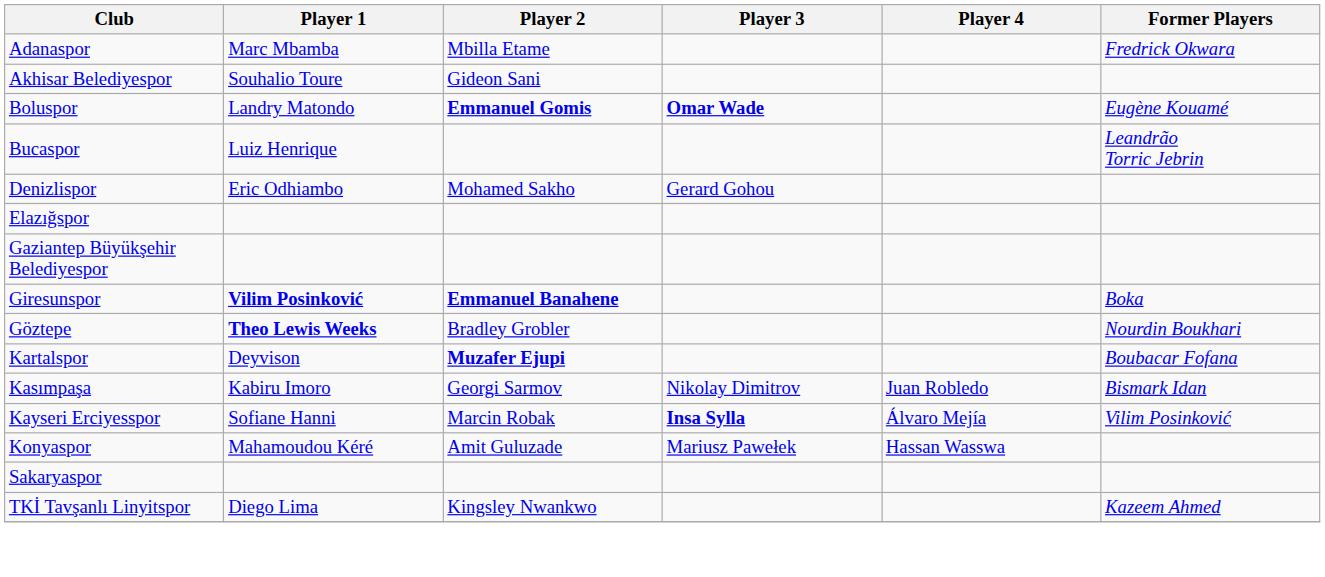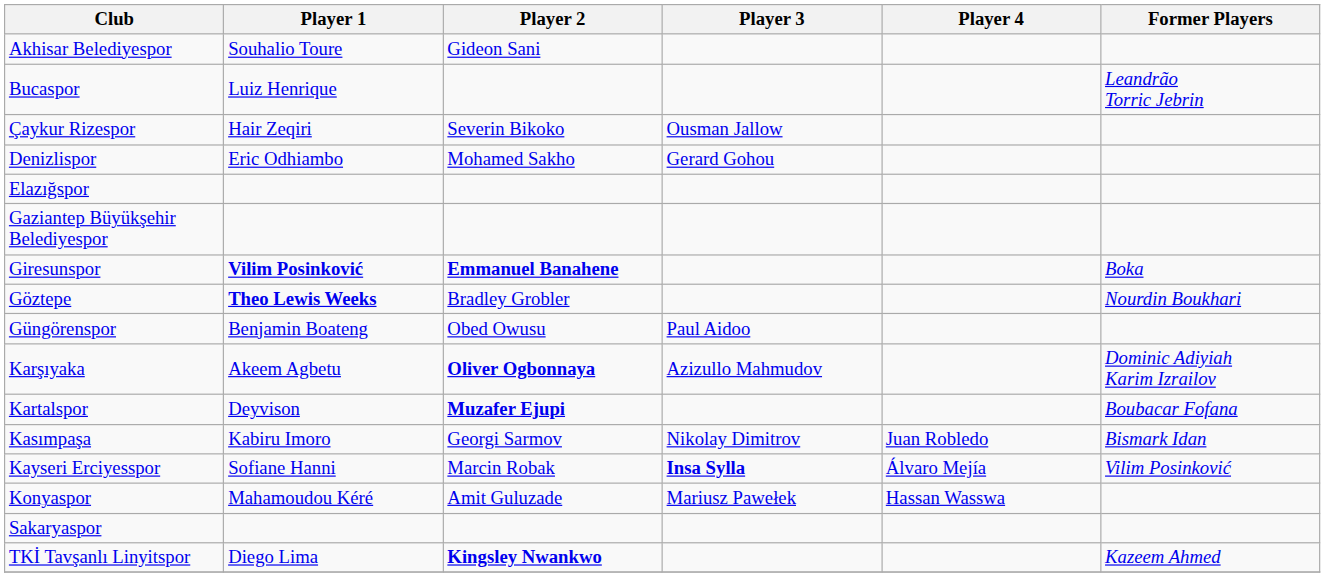- row: (49, 49)
- row: (43, 108)
+ row: (72, 129)
+ row: (62, 328)
+ row: (47, 368)
(522, 506) normal -> (525, 557) bold
